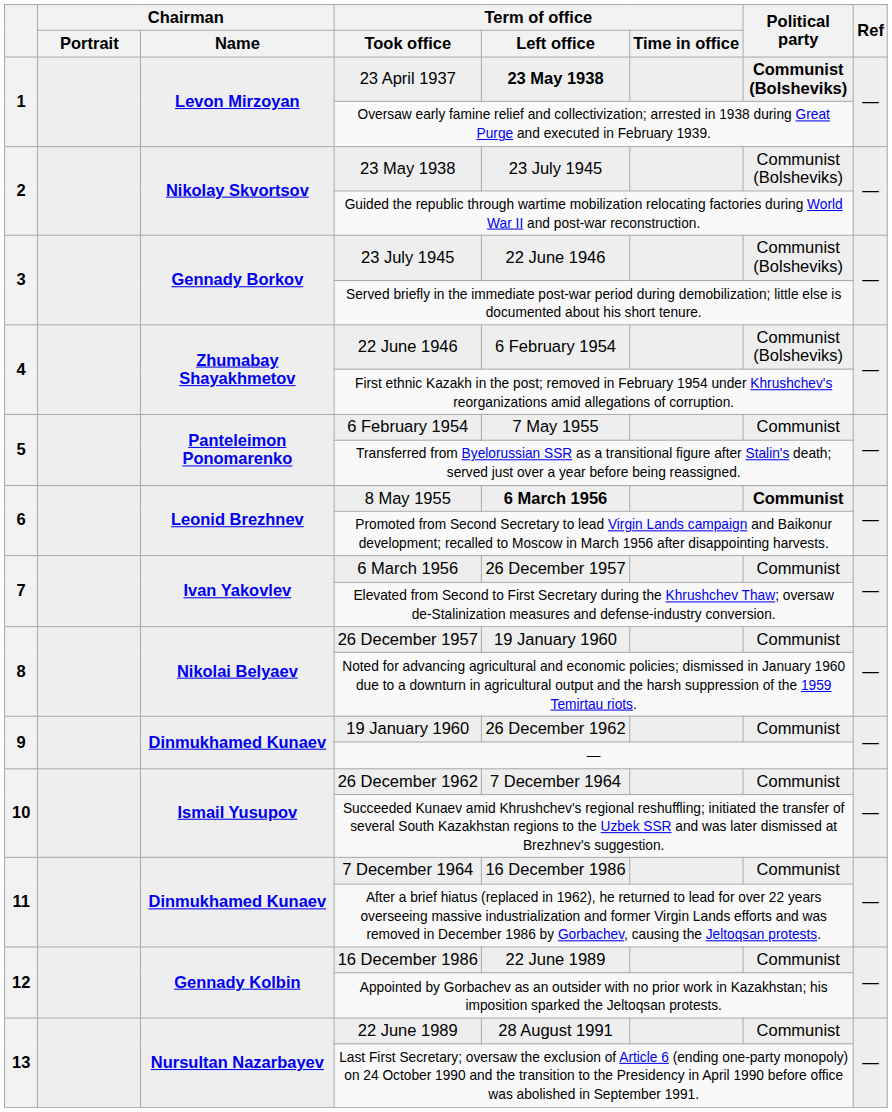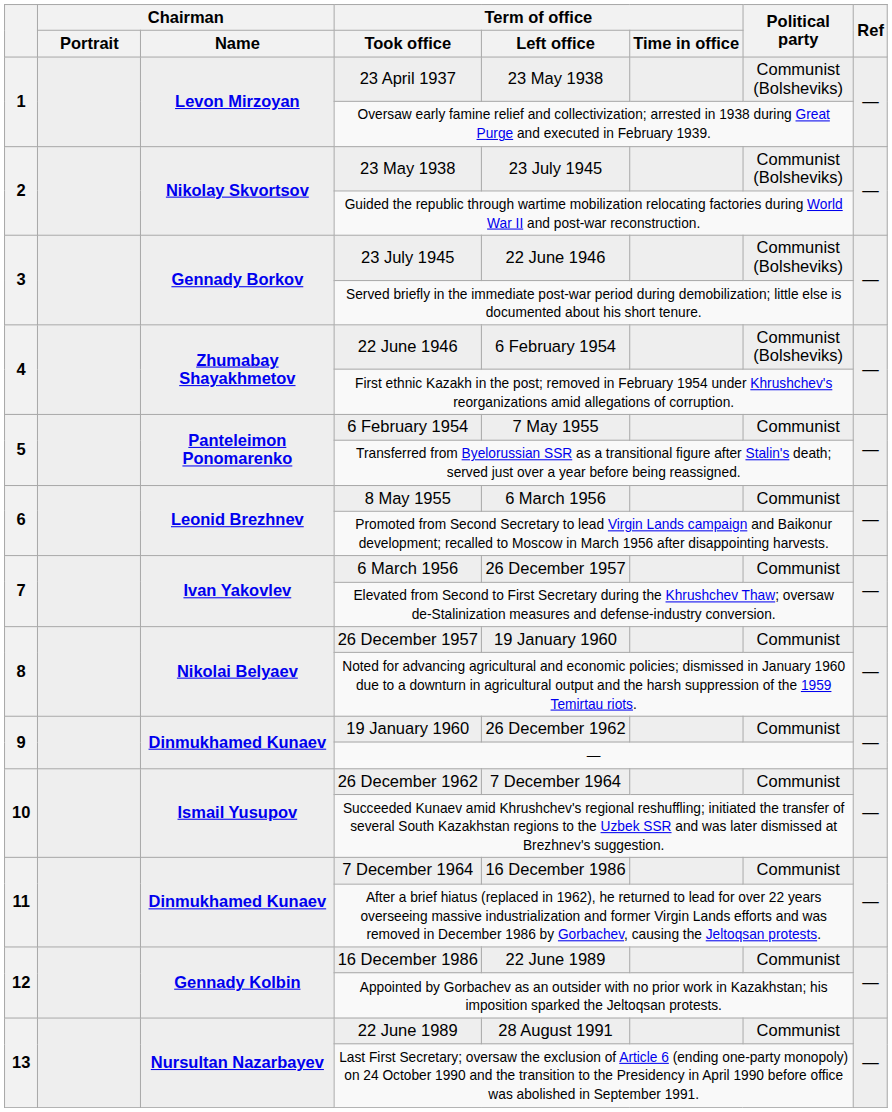(556, 79) bold -> (556, 79) normal
(798, 79) bold -> (798, 79) normal
(556, 498) bold -> (556, 498) normal
(798, 498) bold -> (798, 498) normal
